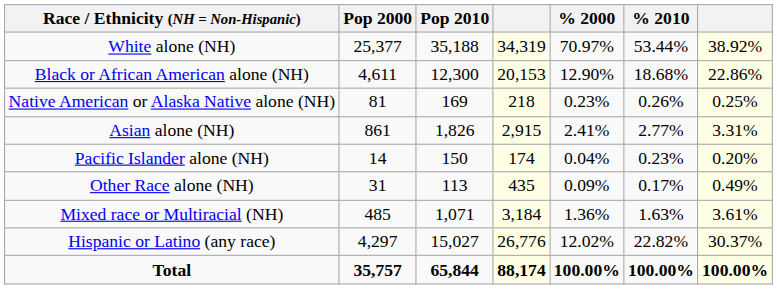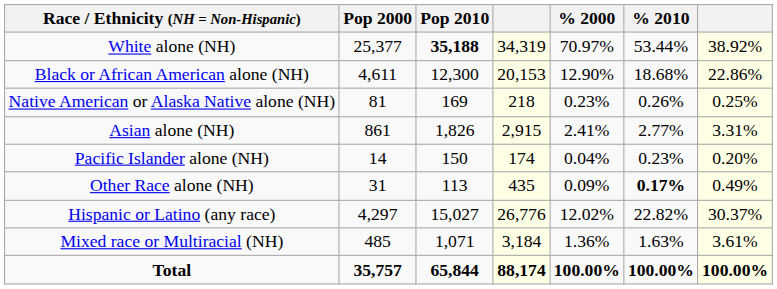(455, 46) normal -> (455, 46) bold
(661, 185) normal -> (661, 185) bold
rows swapped: (172, 213) <-> (172, 241)
